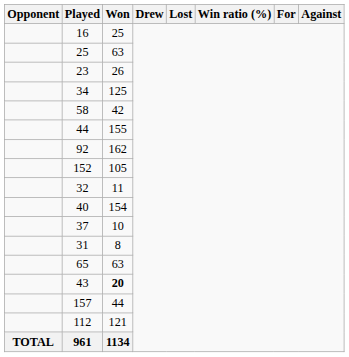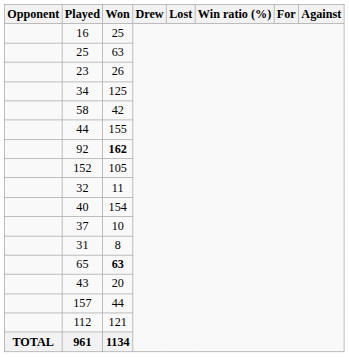(118, 149) normal -> (118, 149) bold
(118, 264) normal -> (118, 264) bold
(118, 284) bold -> (118, 284) normal
